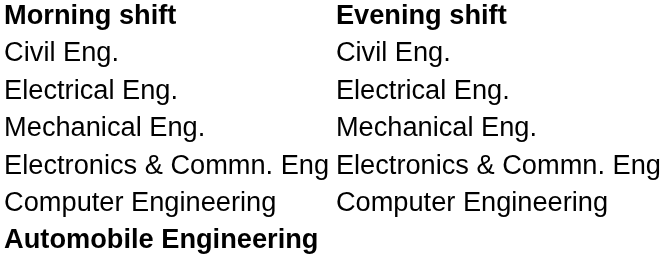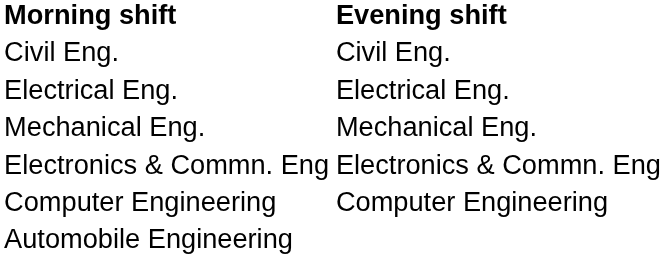(161, 239) bold -> (149, 239) normal
